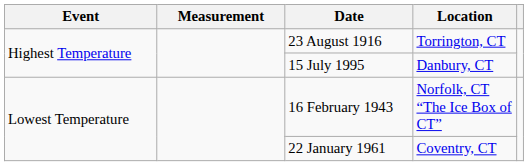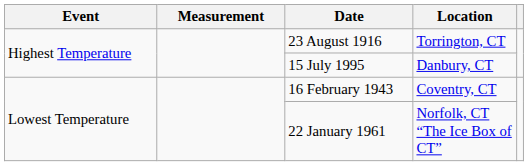(464, 107) Norfolk, CT “The Ice Box of CT” -> (456, 89) Coventry, CT
(456, 149) Coventry, CT -> (464, 131) Norfolk, CT “The Ice Box of CT”
